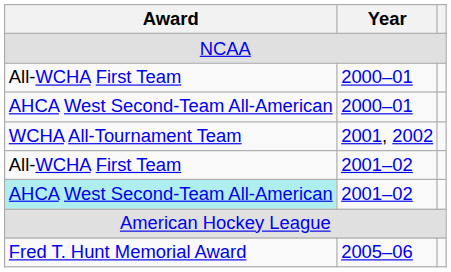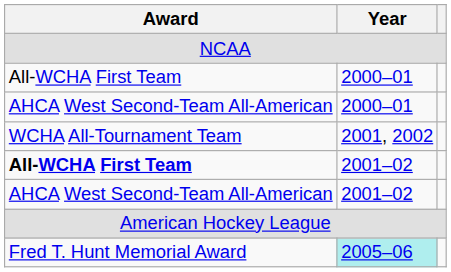(95, 164) normal -> (100, 164) bold
(171, 194) paleturquoise background -> (171, 194) no background
(377, 252) no background -> (377, 252) paleturquoise background
